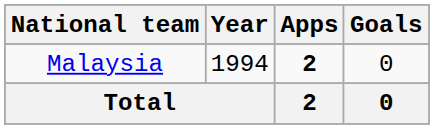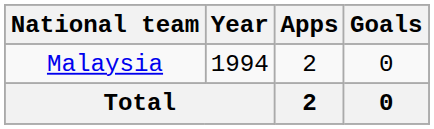(309, 64) bold -> (309, 64) normal
